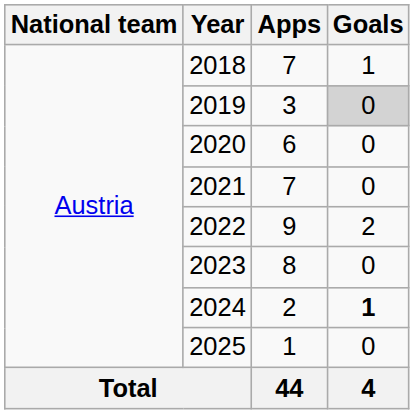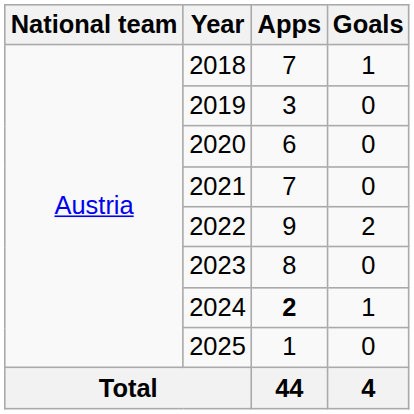(368, 105) lightgrey background -> (368, 105) no background
(289, 307) normal -> (289, 307) bold
(368, 307) bold -> (368, 307) normal
